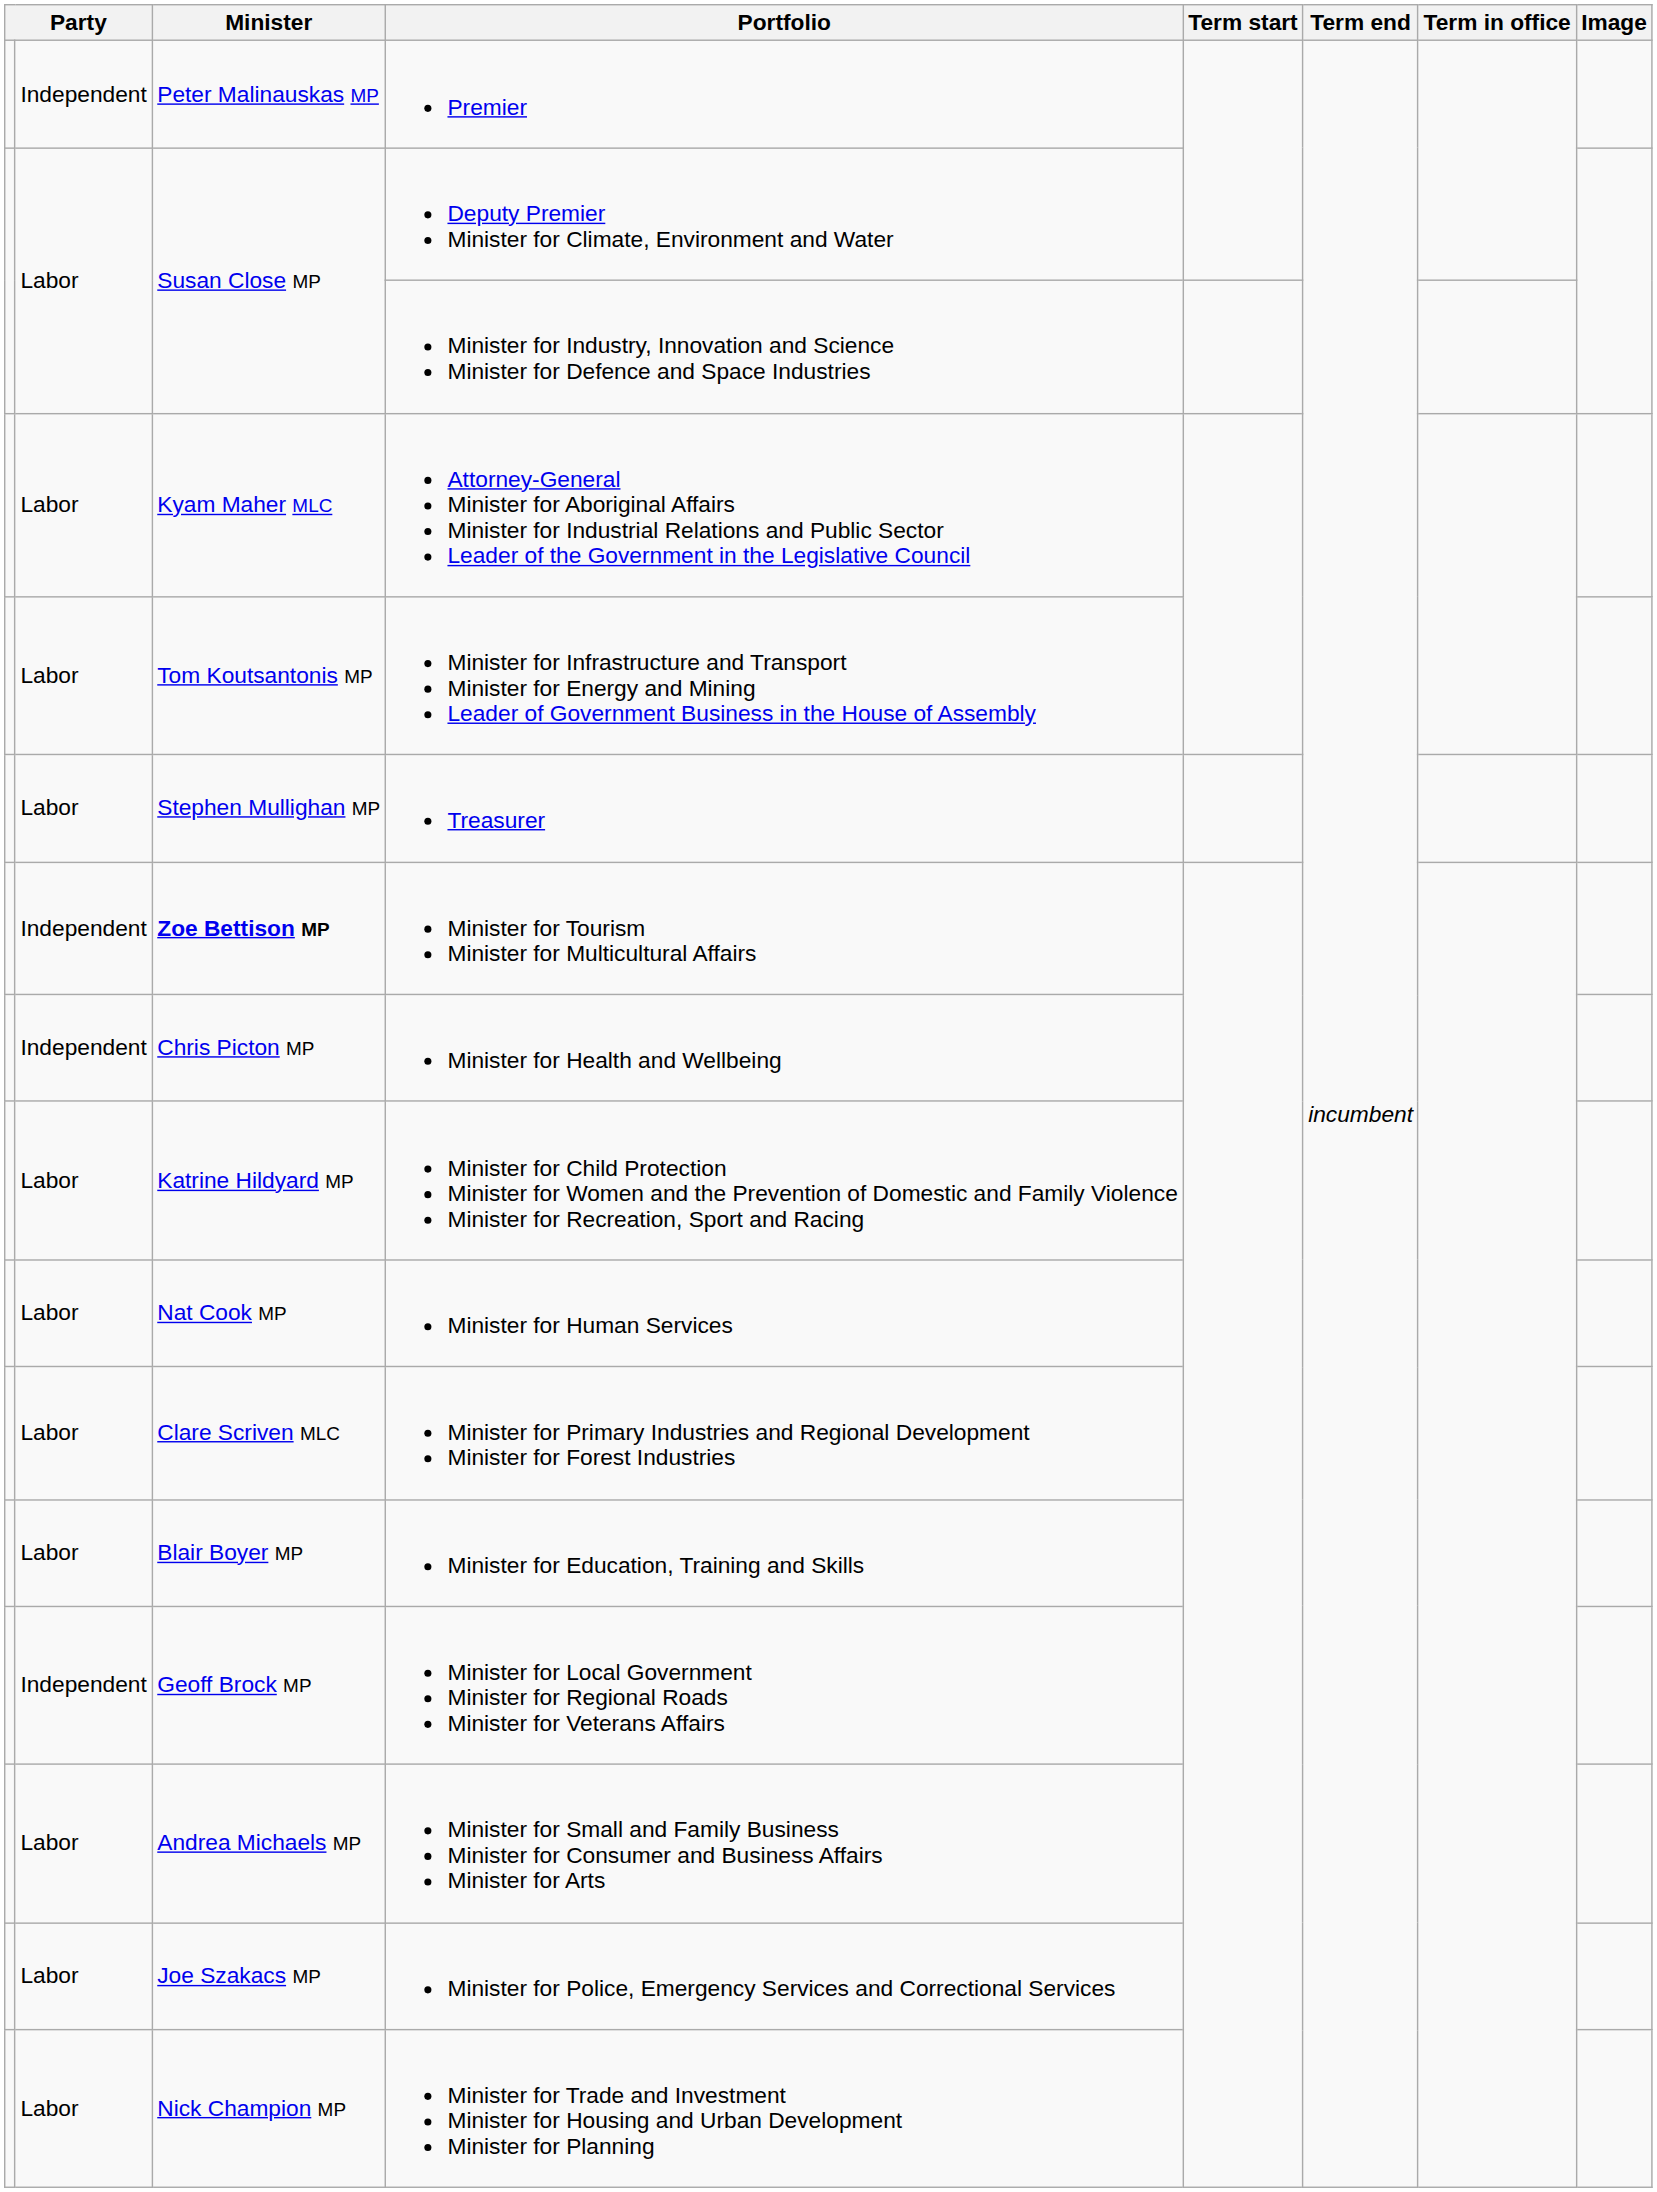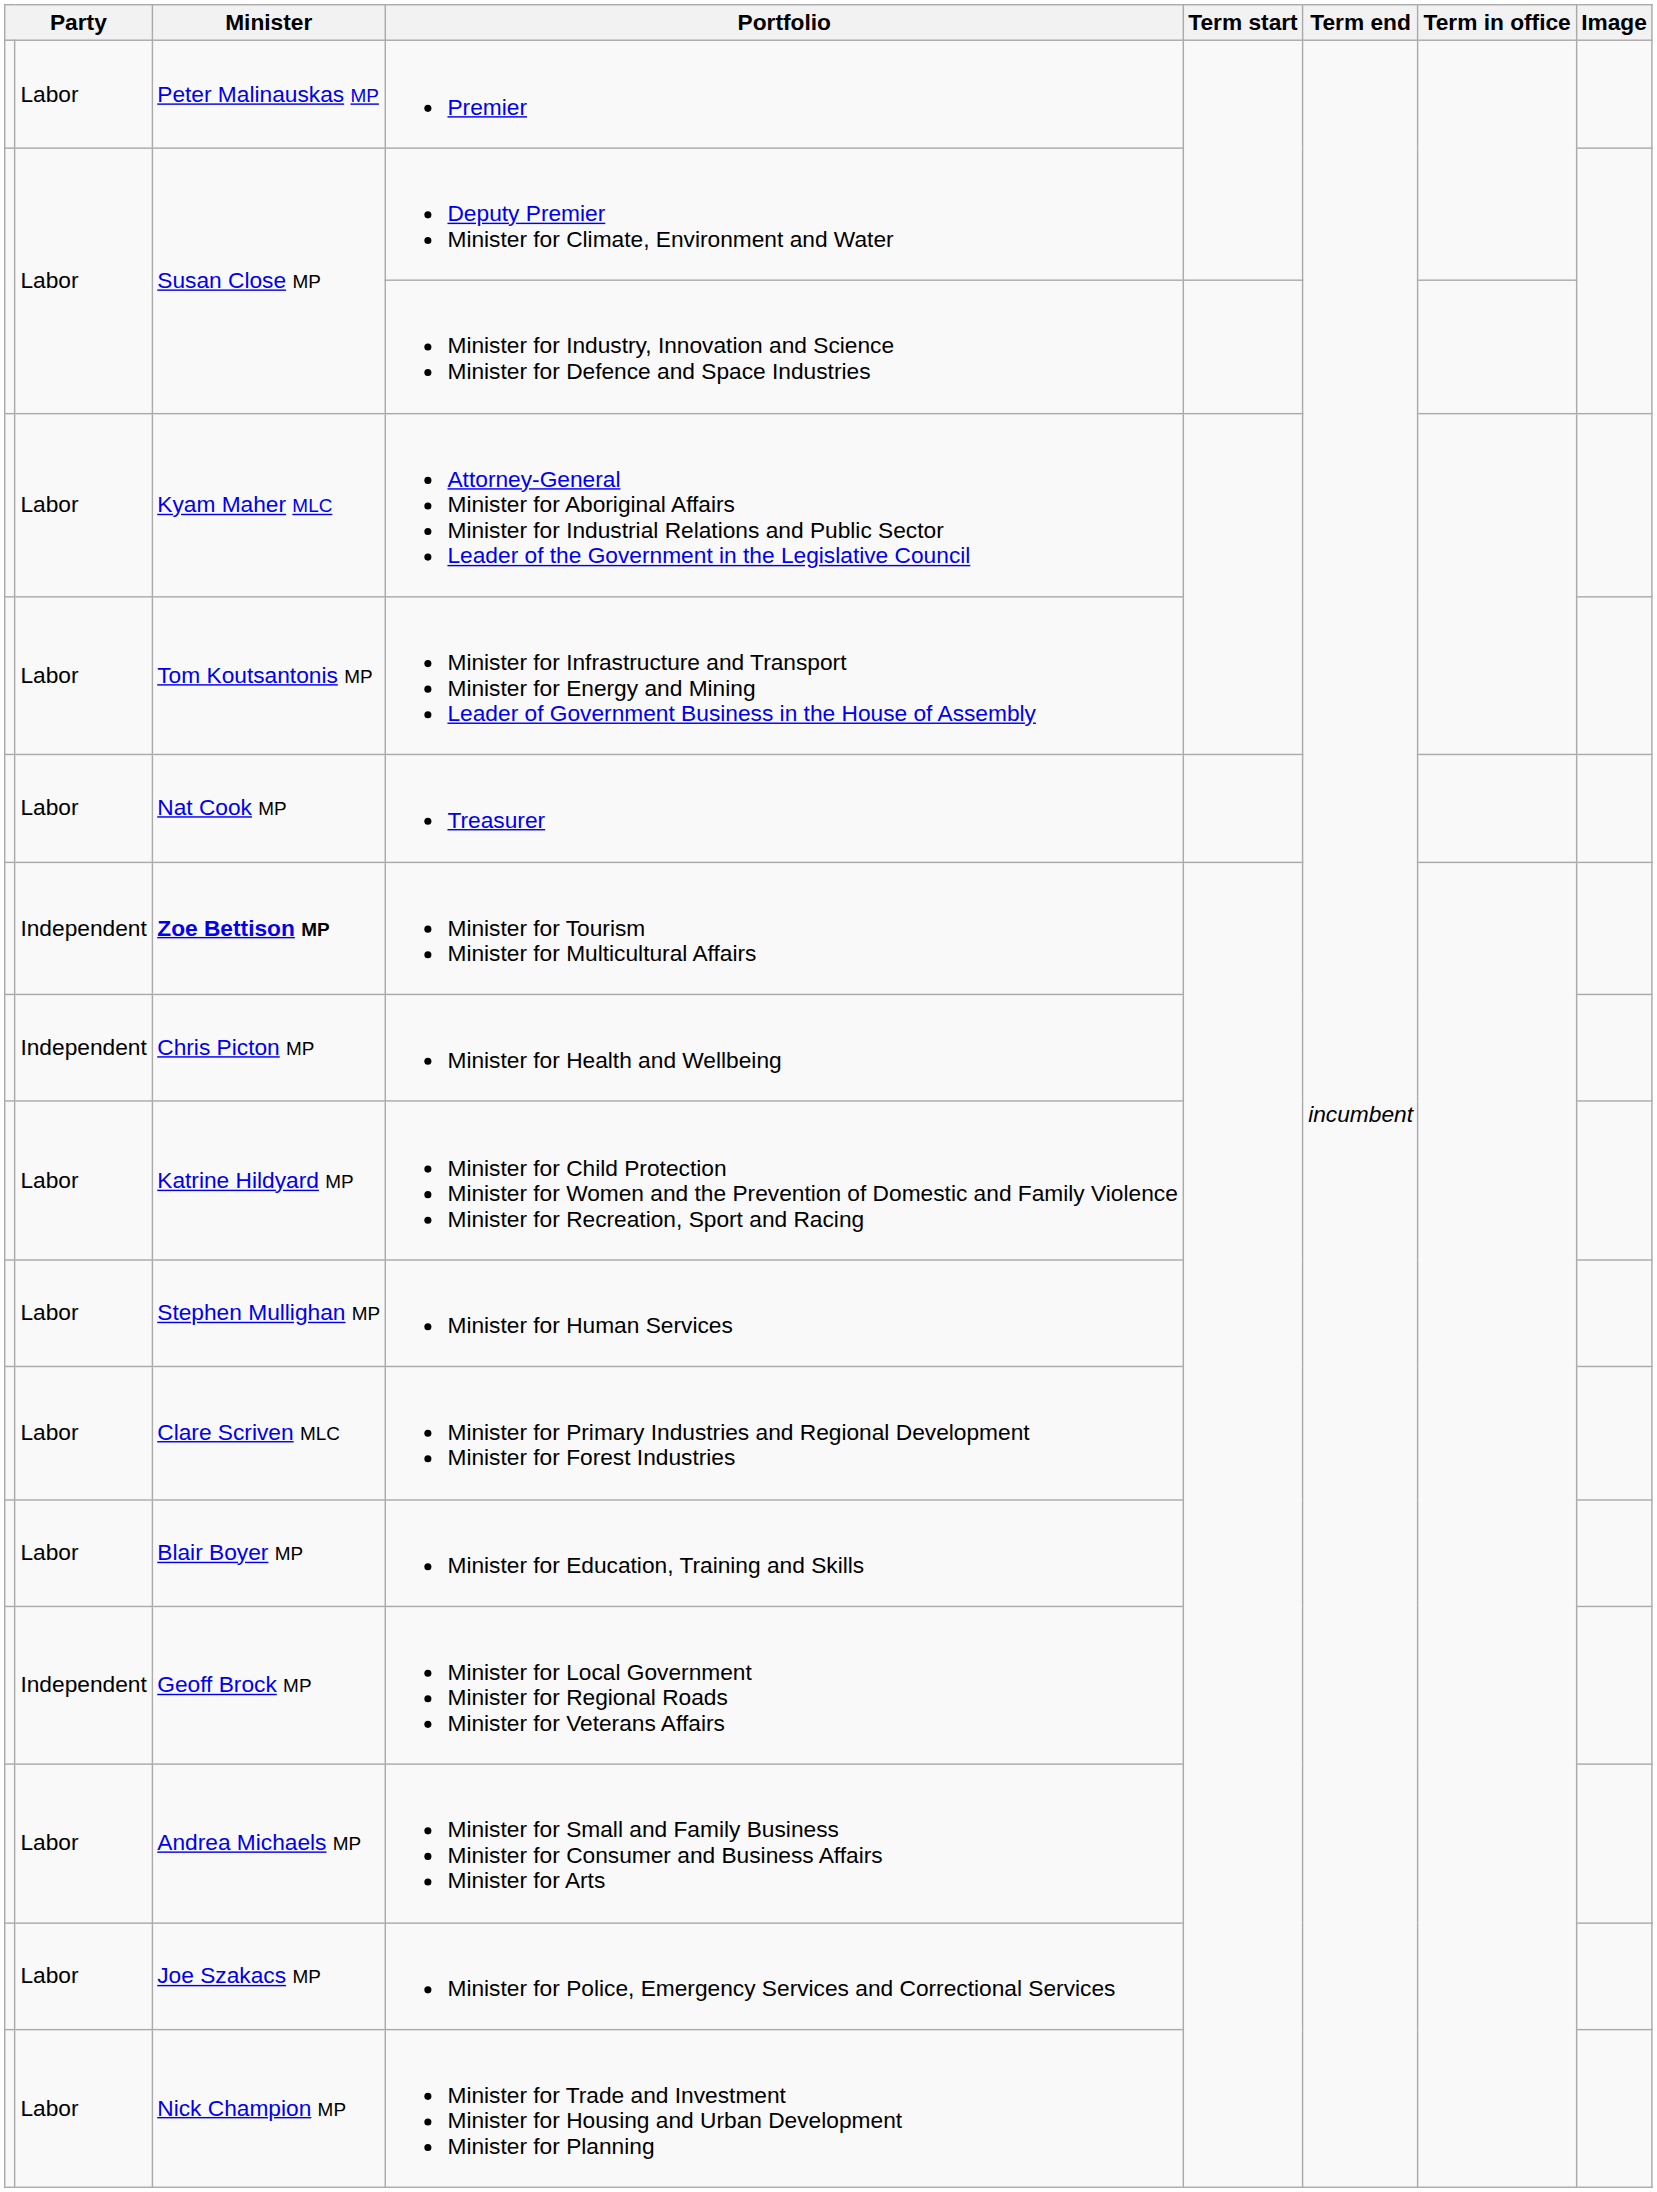(84, 94) Independent -> (49, 94) Labor
(269, 808) Stephen Mullighan MP -> (222, 808) Nat Cook MP
(222, 1312) Nat Cook MP -> (269, 1312) Stephen Mullighan MP
